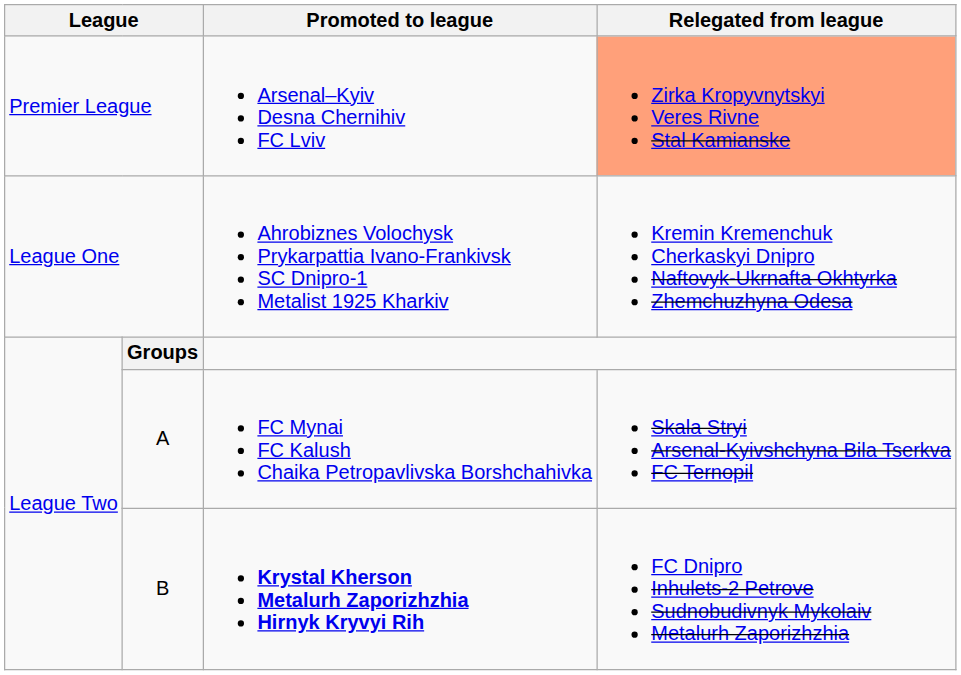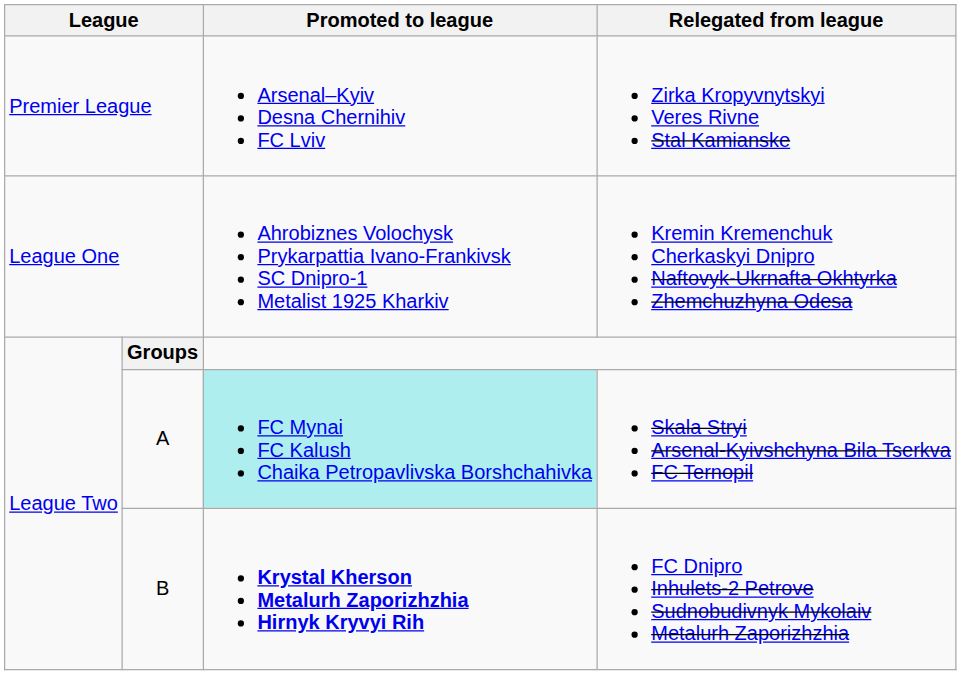(776, 117) lightsalmon background -> (776, 117) no background
(400, 450) no background -> (400, 450) paleturquoise background
